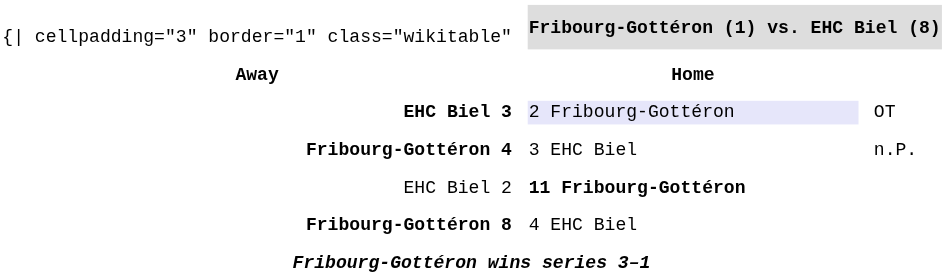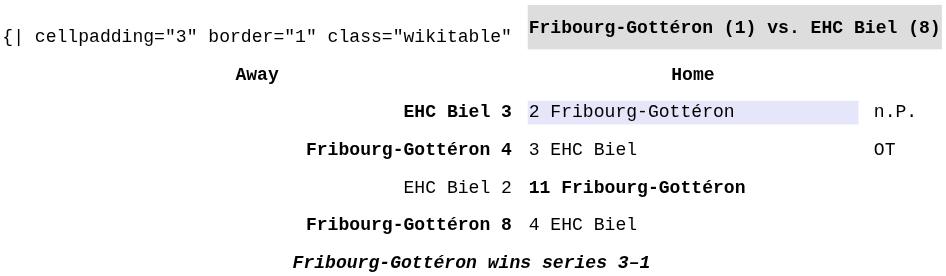(885, 113) OT -> (896, 113) n.P.
(896, 150) n.P. -> (885, 150) OT
